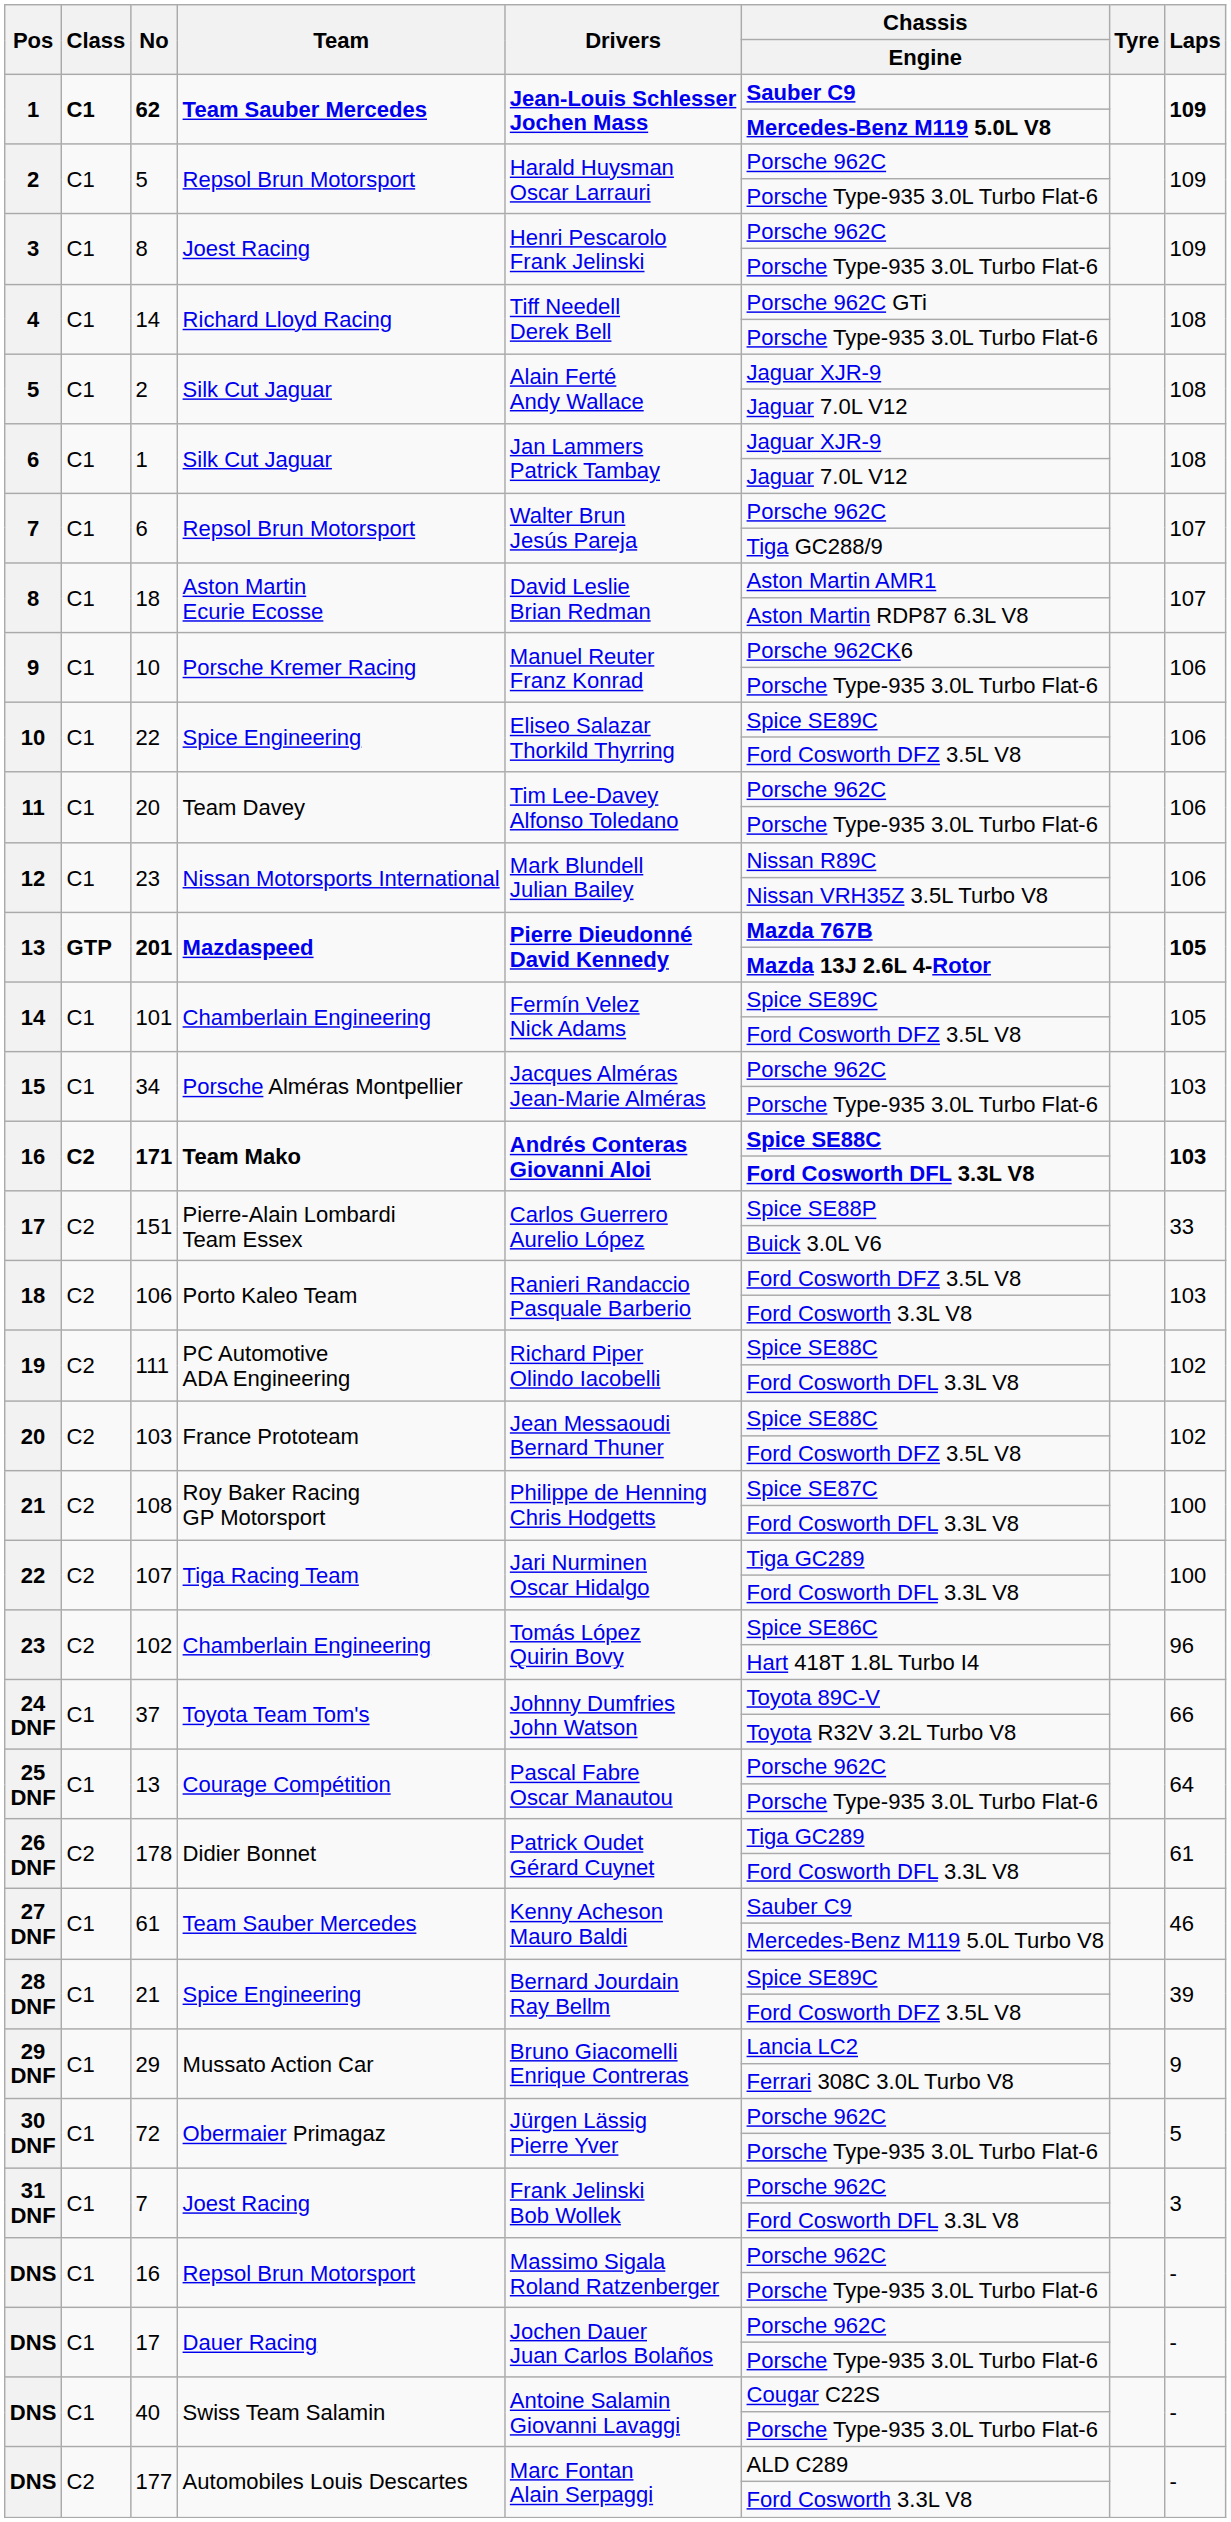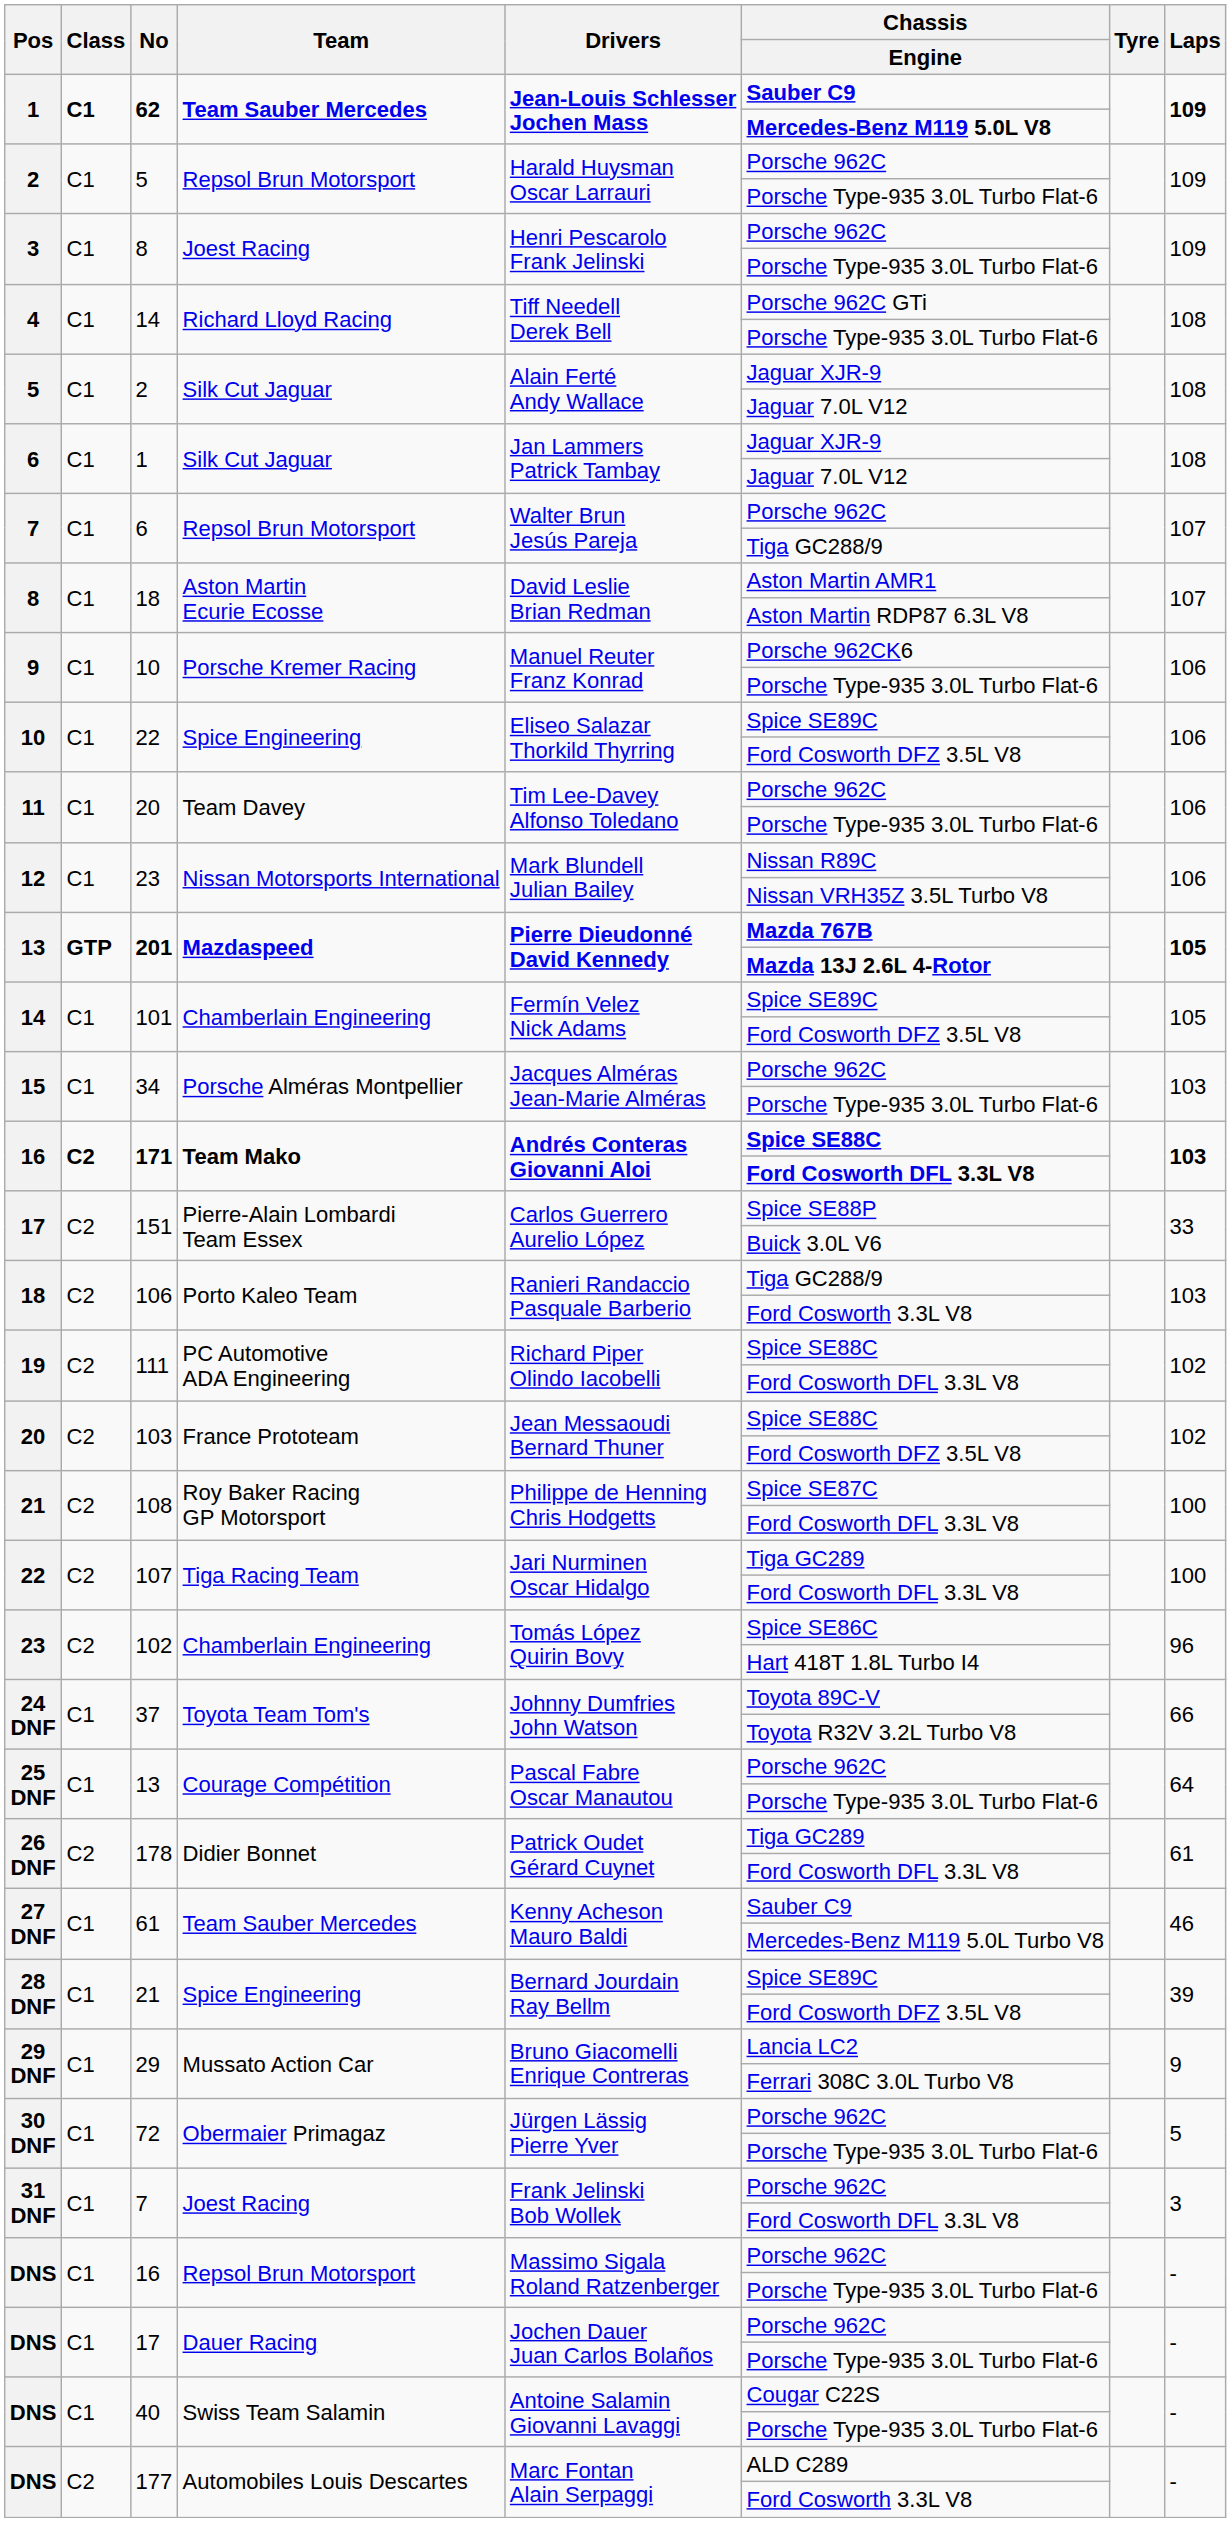(884, 1278) Ford Cosworth DFZ 3.5L V8 -> (815, 1278) Tiga GC288/9
